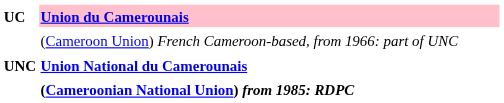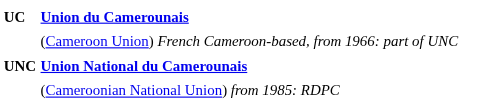(115, 16) pink background -> (115, 16) no background
(197, 89) bold -> (190, 90) normal
